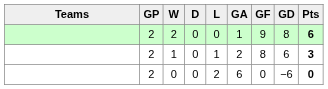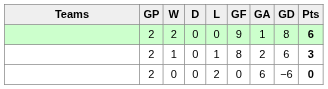columns swapped: (263, 14) <-> (239, 14)
